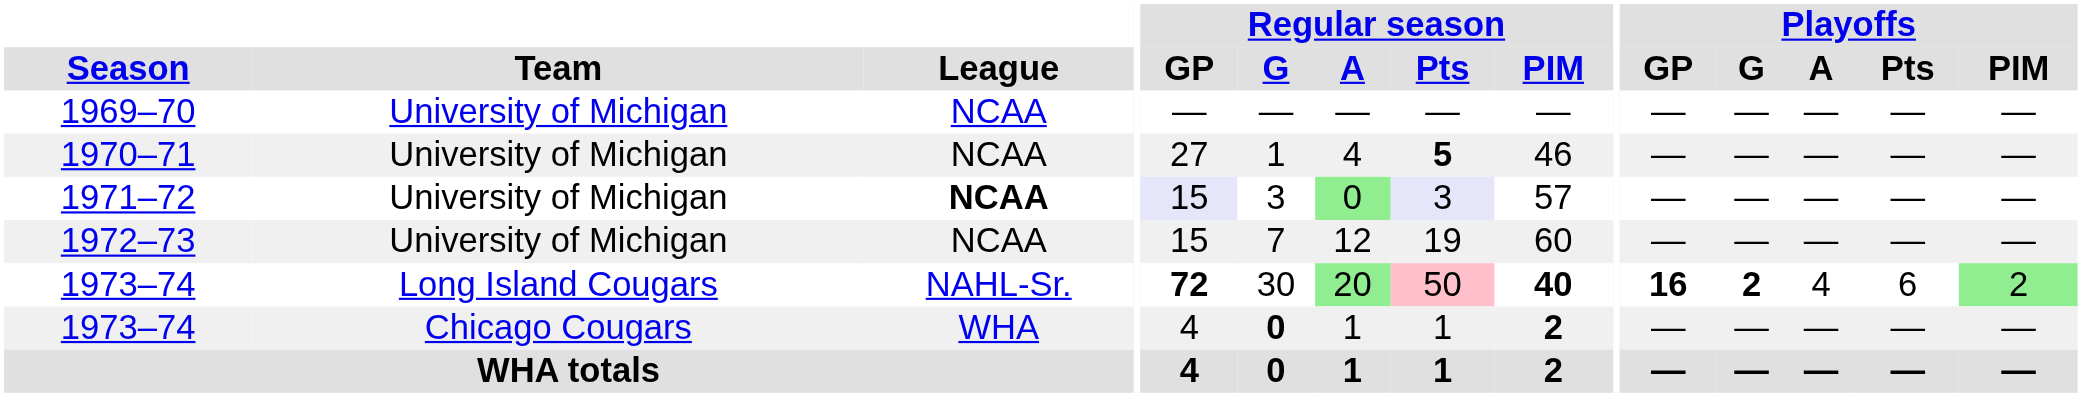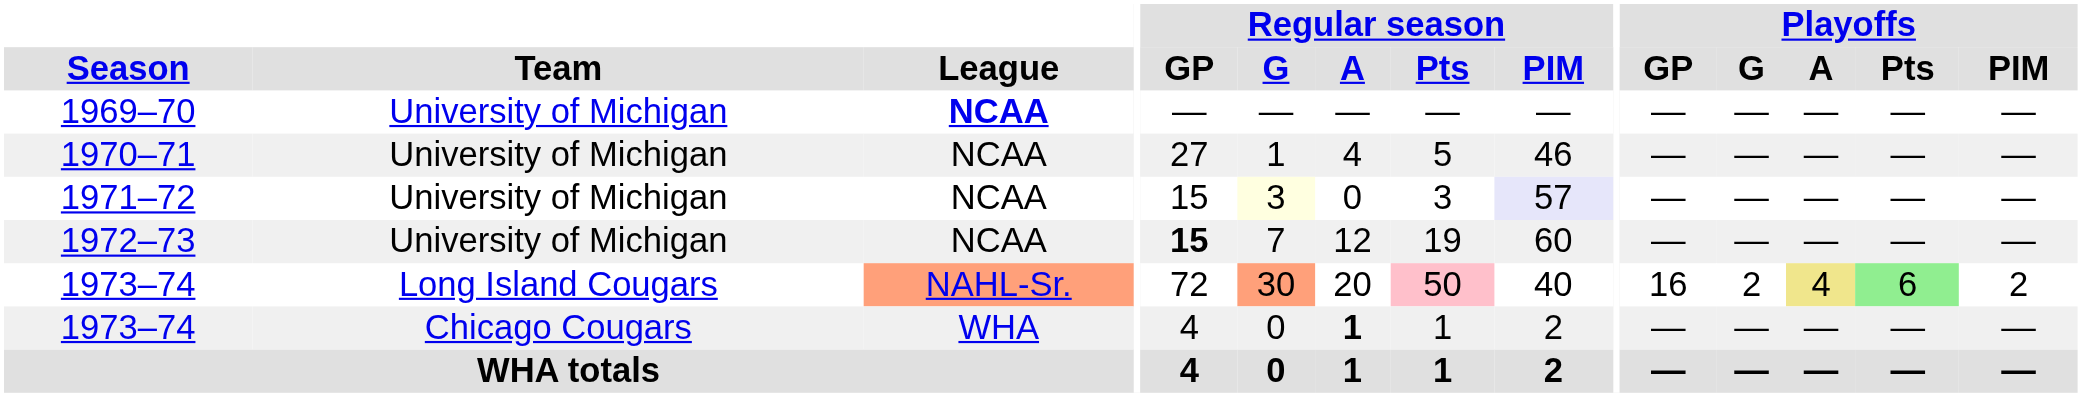(999, 111) normal -> (999, 111) bold
(1443, 154) bold -> (1443, 154) normal
(999, 197) bold -> (999, 197) normal
(1189, 197) lavender background -> (1189, 197) no background
(1276, 197) no background -> (1276, 197) lightyellow background
(1352, 197) lightgreen background -> (1352, 197) no background
(1443, 197) lavender background -> (1443, 197) no background
(1553, 197) no background -> (1553, 197) lavender background
(1189, 241) normal -> (1189, 241) bold
(999, 284) no background -> (999, 284) lightsalmon background
(1189, 284) bold -> (1189, 284) normal
(1276, 284) no background -> (1276, 284) lightsalmon background
(1352, 284) lightgreen background -> (1352, 284) no background
(1553, 284) bold -> (1553, 284) normal
(1668, 284) bold -> (1668, 284) normal
(1752, 284) bold -> (1752, 284) normal
(1821, 284) no background -> (1821, 284) khaki background
(1908, 284) no background -> (1908, 284) lightgreen background
(2019, 284) lightgreen background -> (2019, 284) no background
(1276, 327) bold -> (1276, 327) normal
(1352, 327) normal -> (1352, 327) bold
(1553, 327) bold -> (1553, 327) normal
